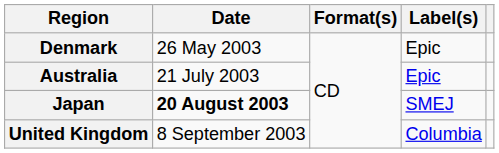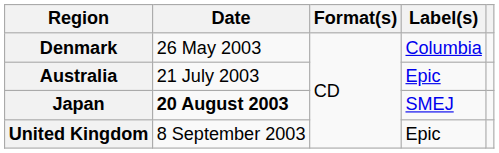(423, 47) Epic -> (444, 47) Columbia
(444, 133) Columbia -> (423, 133) Epic
